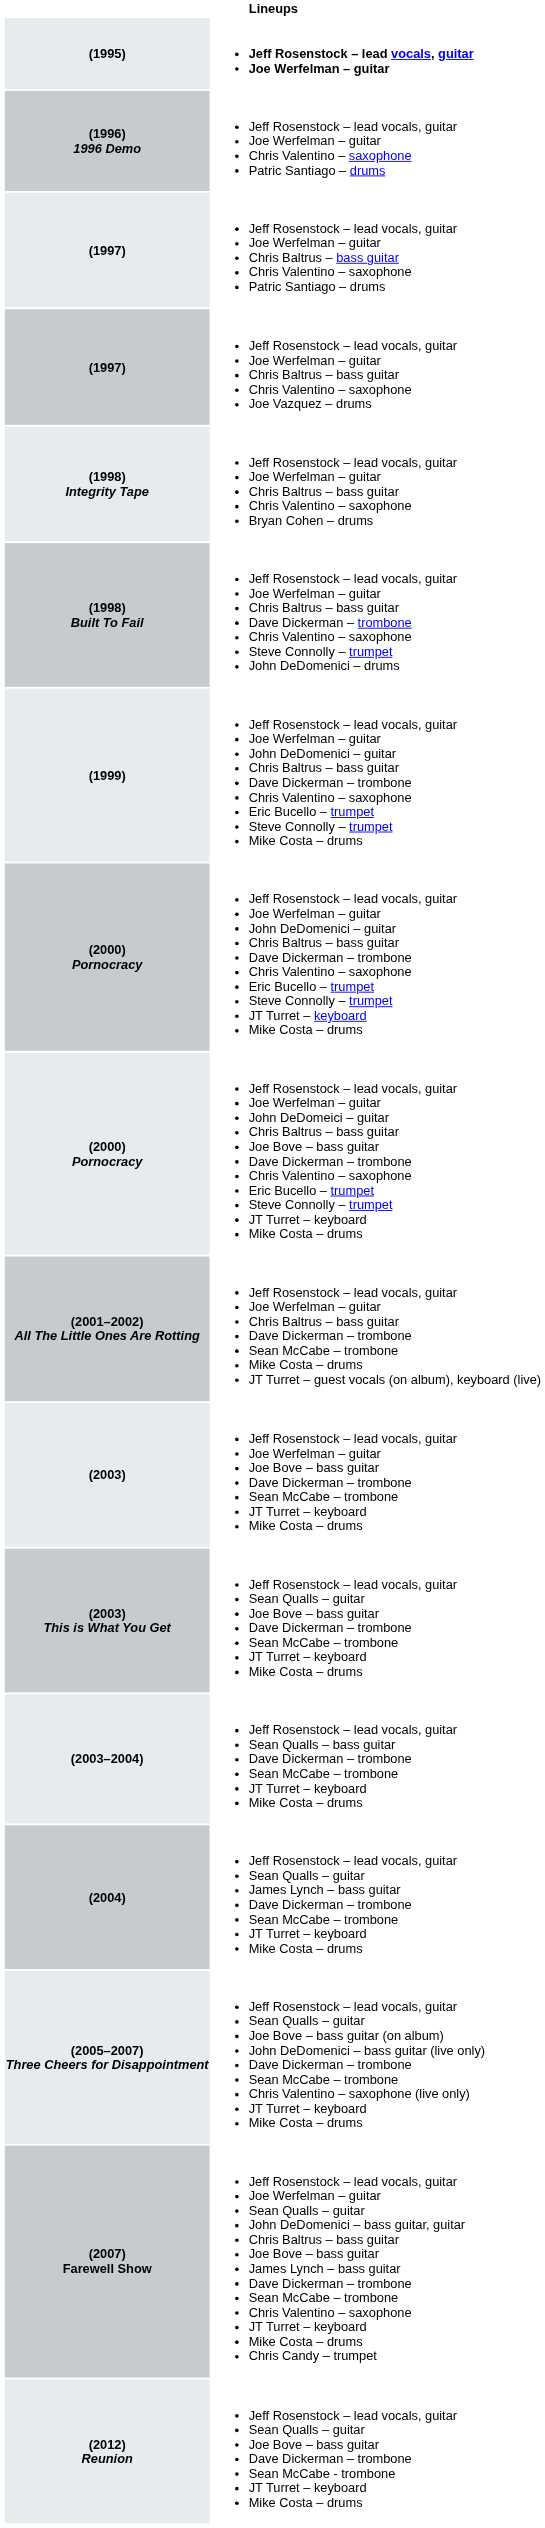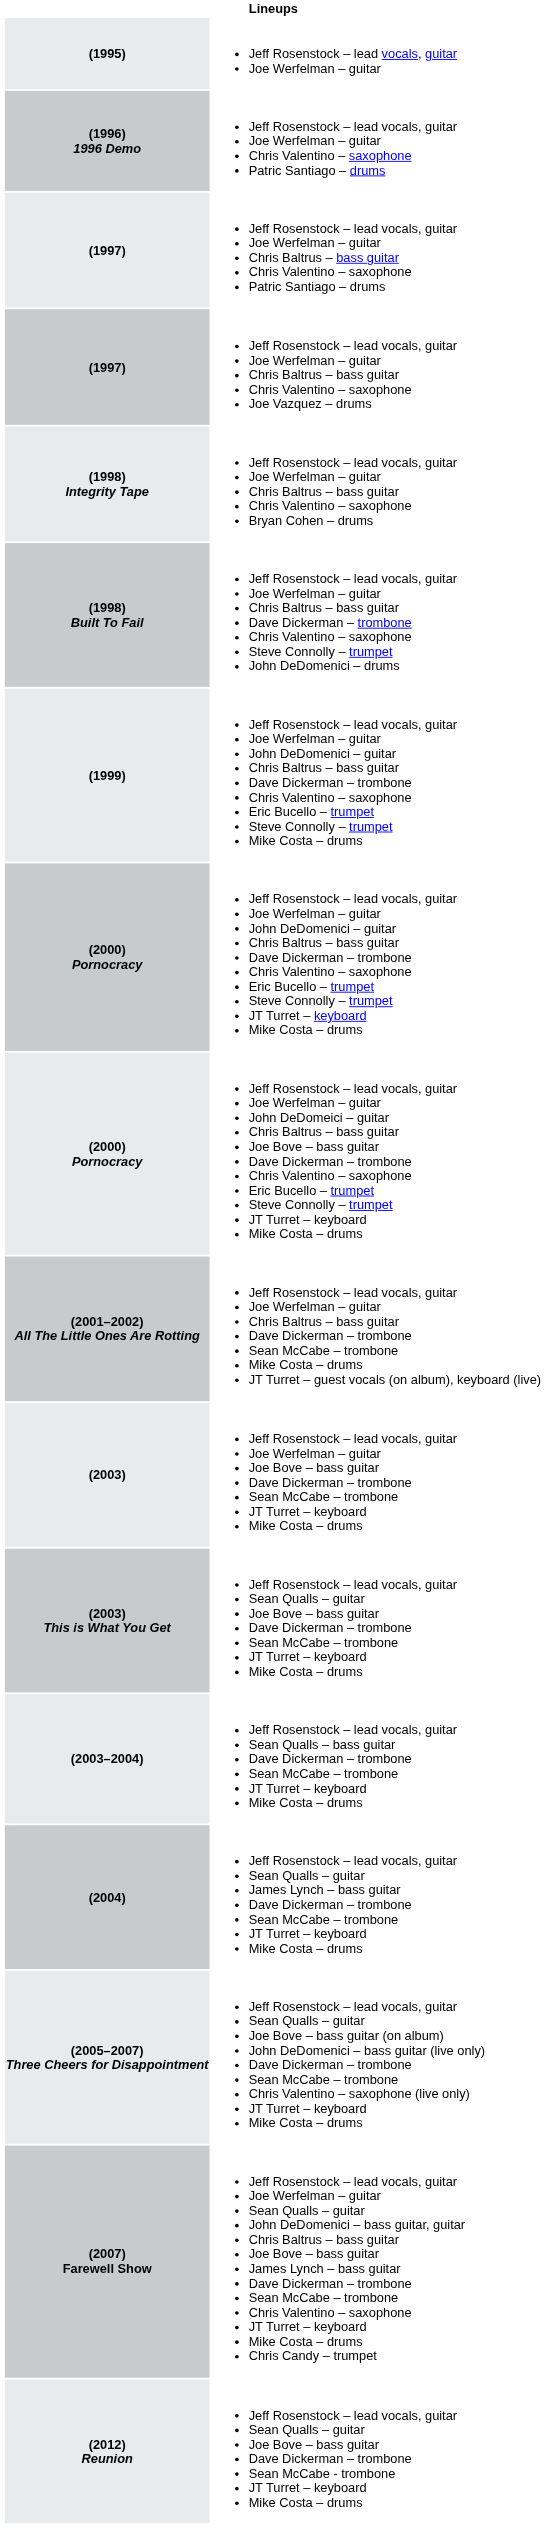(377, 61) bold -> (377, 61) normal
